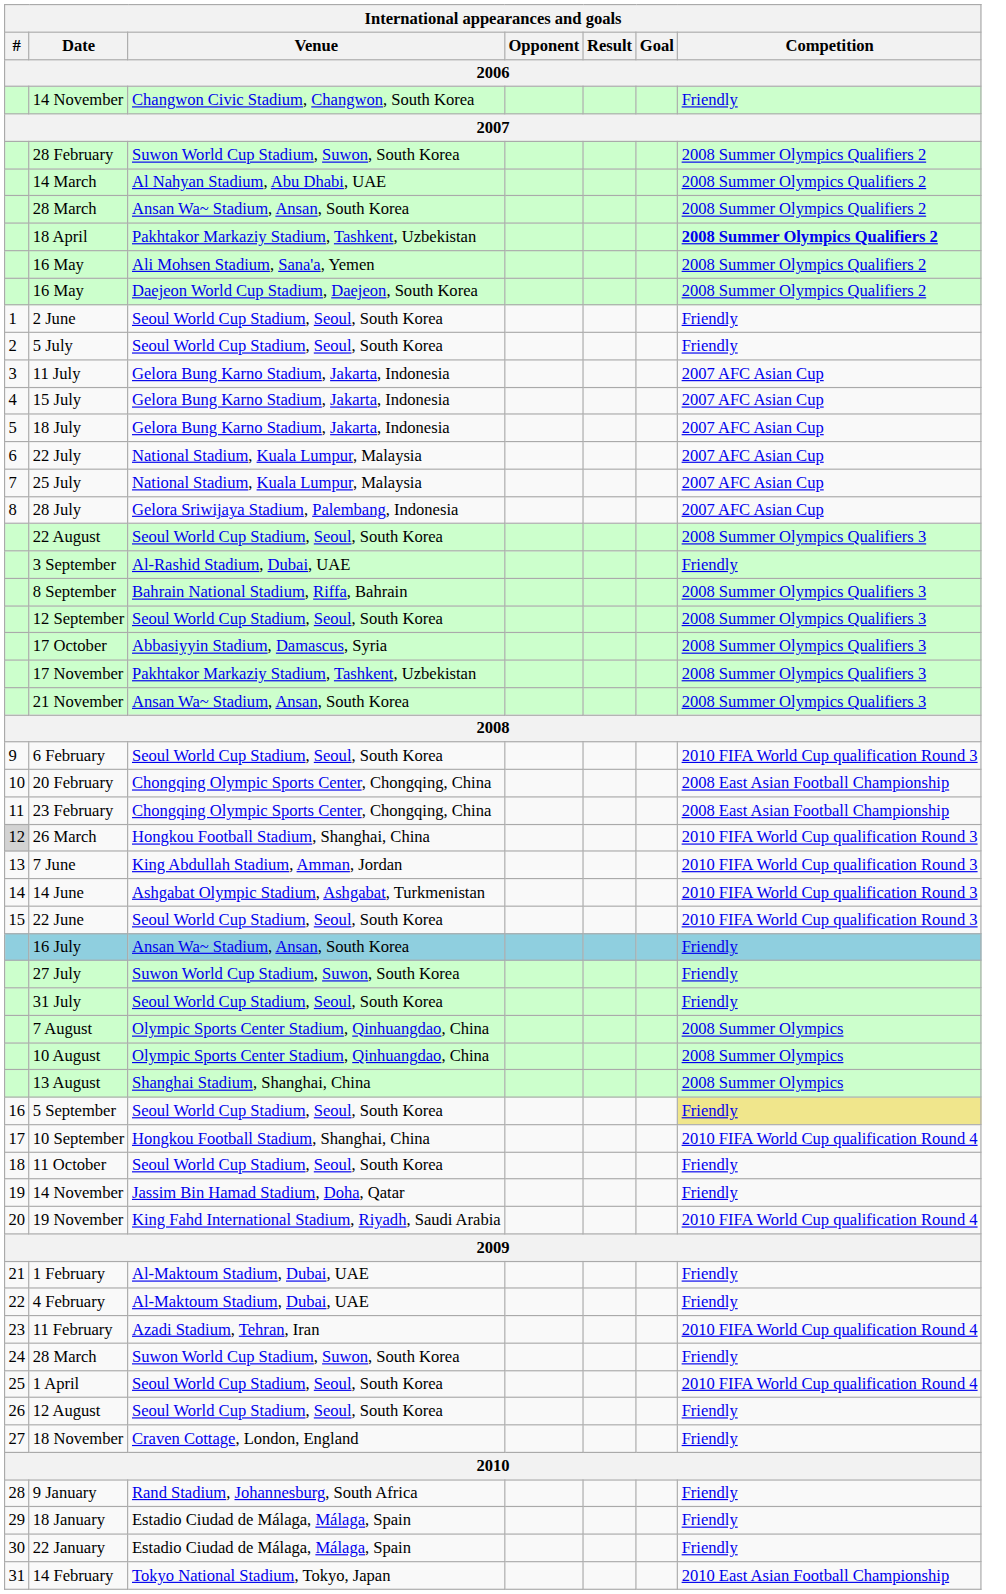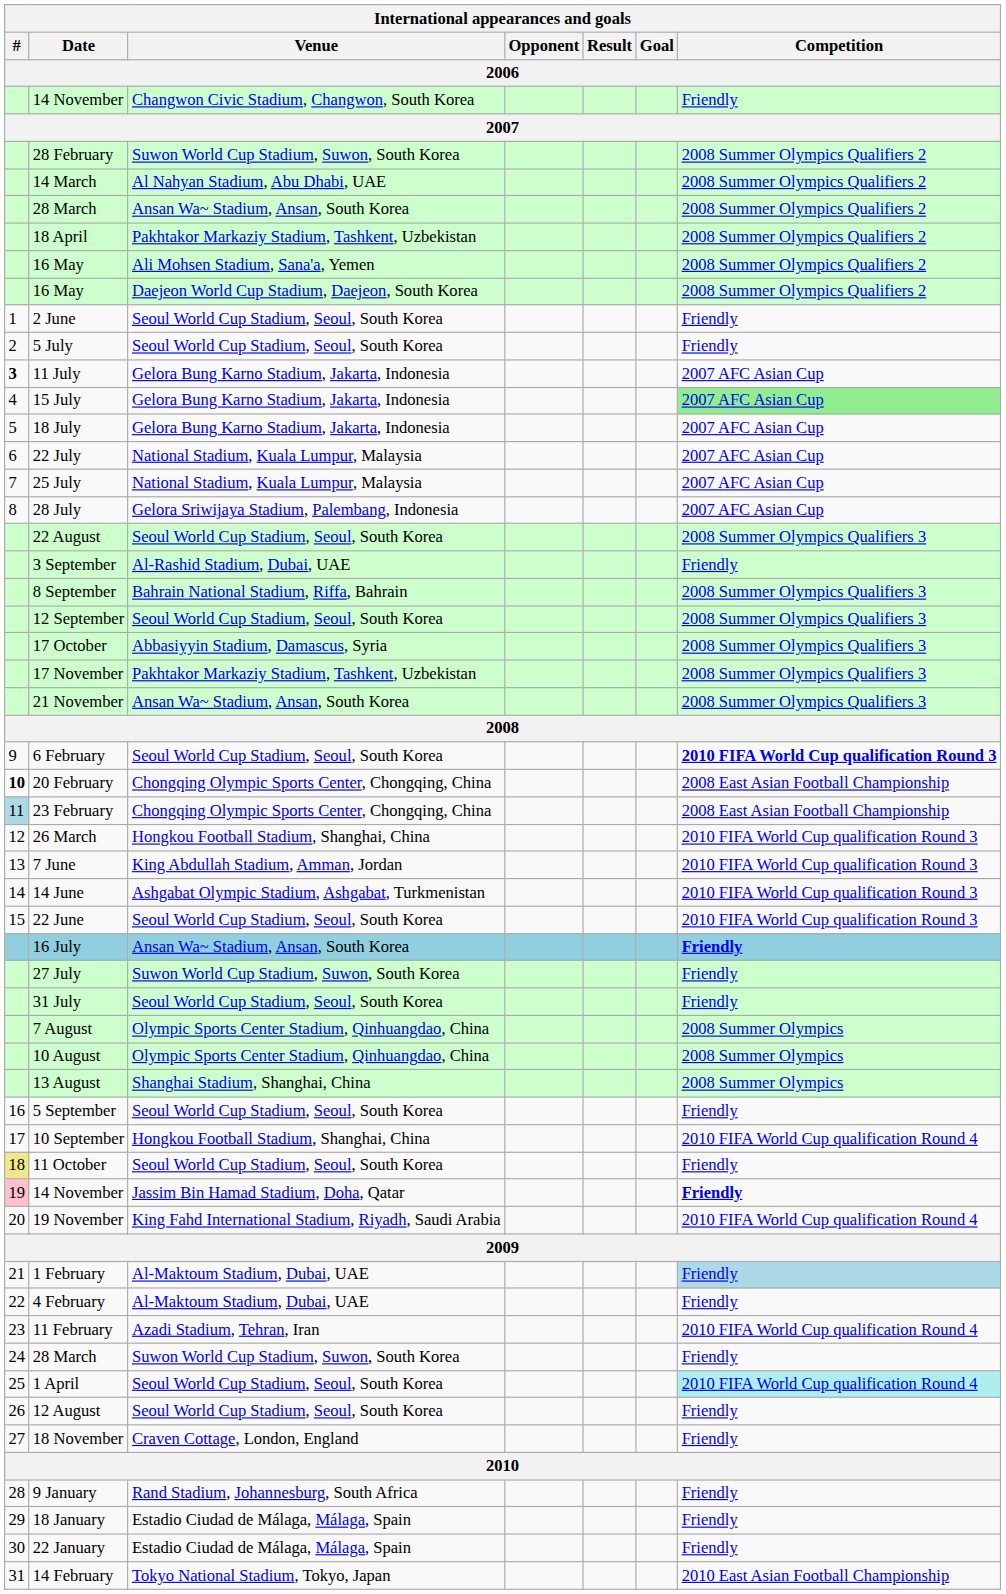(810, 237) bold -> (804, 237) normal
(13, 373) normal -> (13, 373) bold
(753, 400) no background -> (753, 400) lightgreen background
(830, 755) normal -> (839, 755) bold
(17, 783) normal -> (17, 783) bold
(16, 810) no background -> (16, 810) lightblue background
(17, 837) lightgrey background -> (17, 837) no background
(710, 947) normal -> (712, 947) bold
(710, 1111) khaki background -> (710, 1111) no background
(17, 1165) no background -> (17, 1165) khaki background
(17, 1192) no background -> (17, 1192) pink background
(710, 1192) normal -> (712, 1192) bold
(710, 1274) no background -> (710, 1274) lightblue background
(830, 1384) no background -> (830, 1384) paleturquoise background
